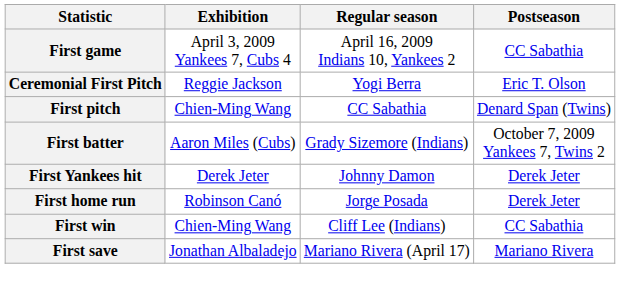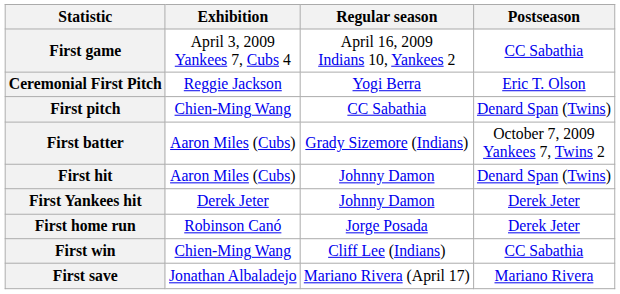+ row: (85, 176)
